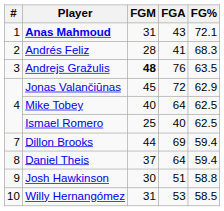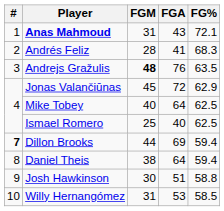(17, 142) normal -> (17, 142) bold
(150, 160) 37 -> (150, 160) 38
